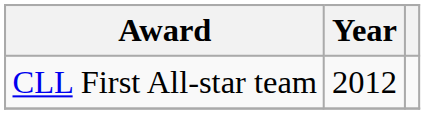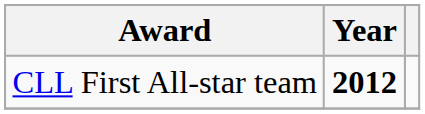(365, 81) normal -> (365, 81) bold
